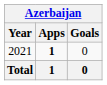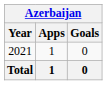(52, 51) bold -> (52, 51) normal
